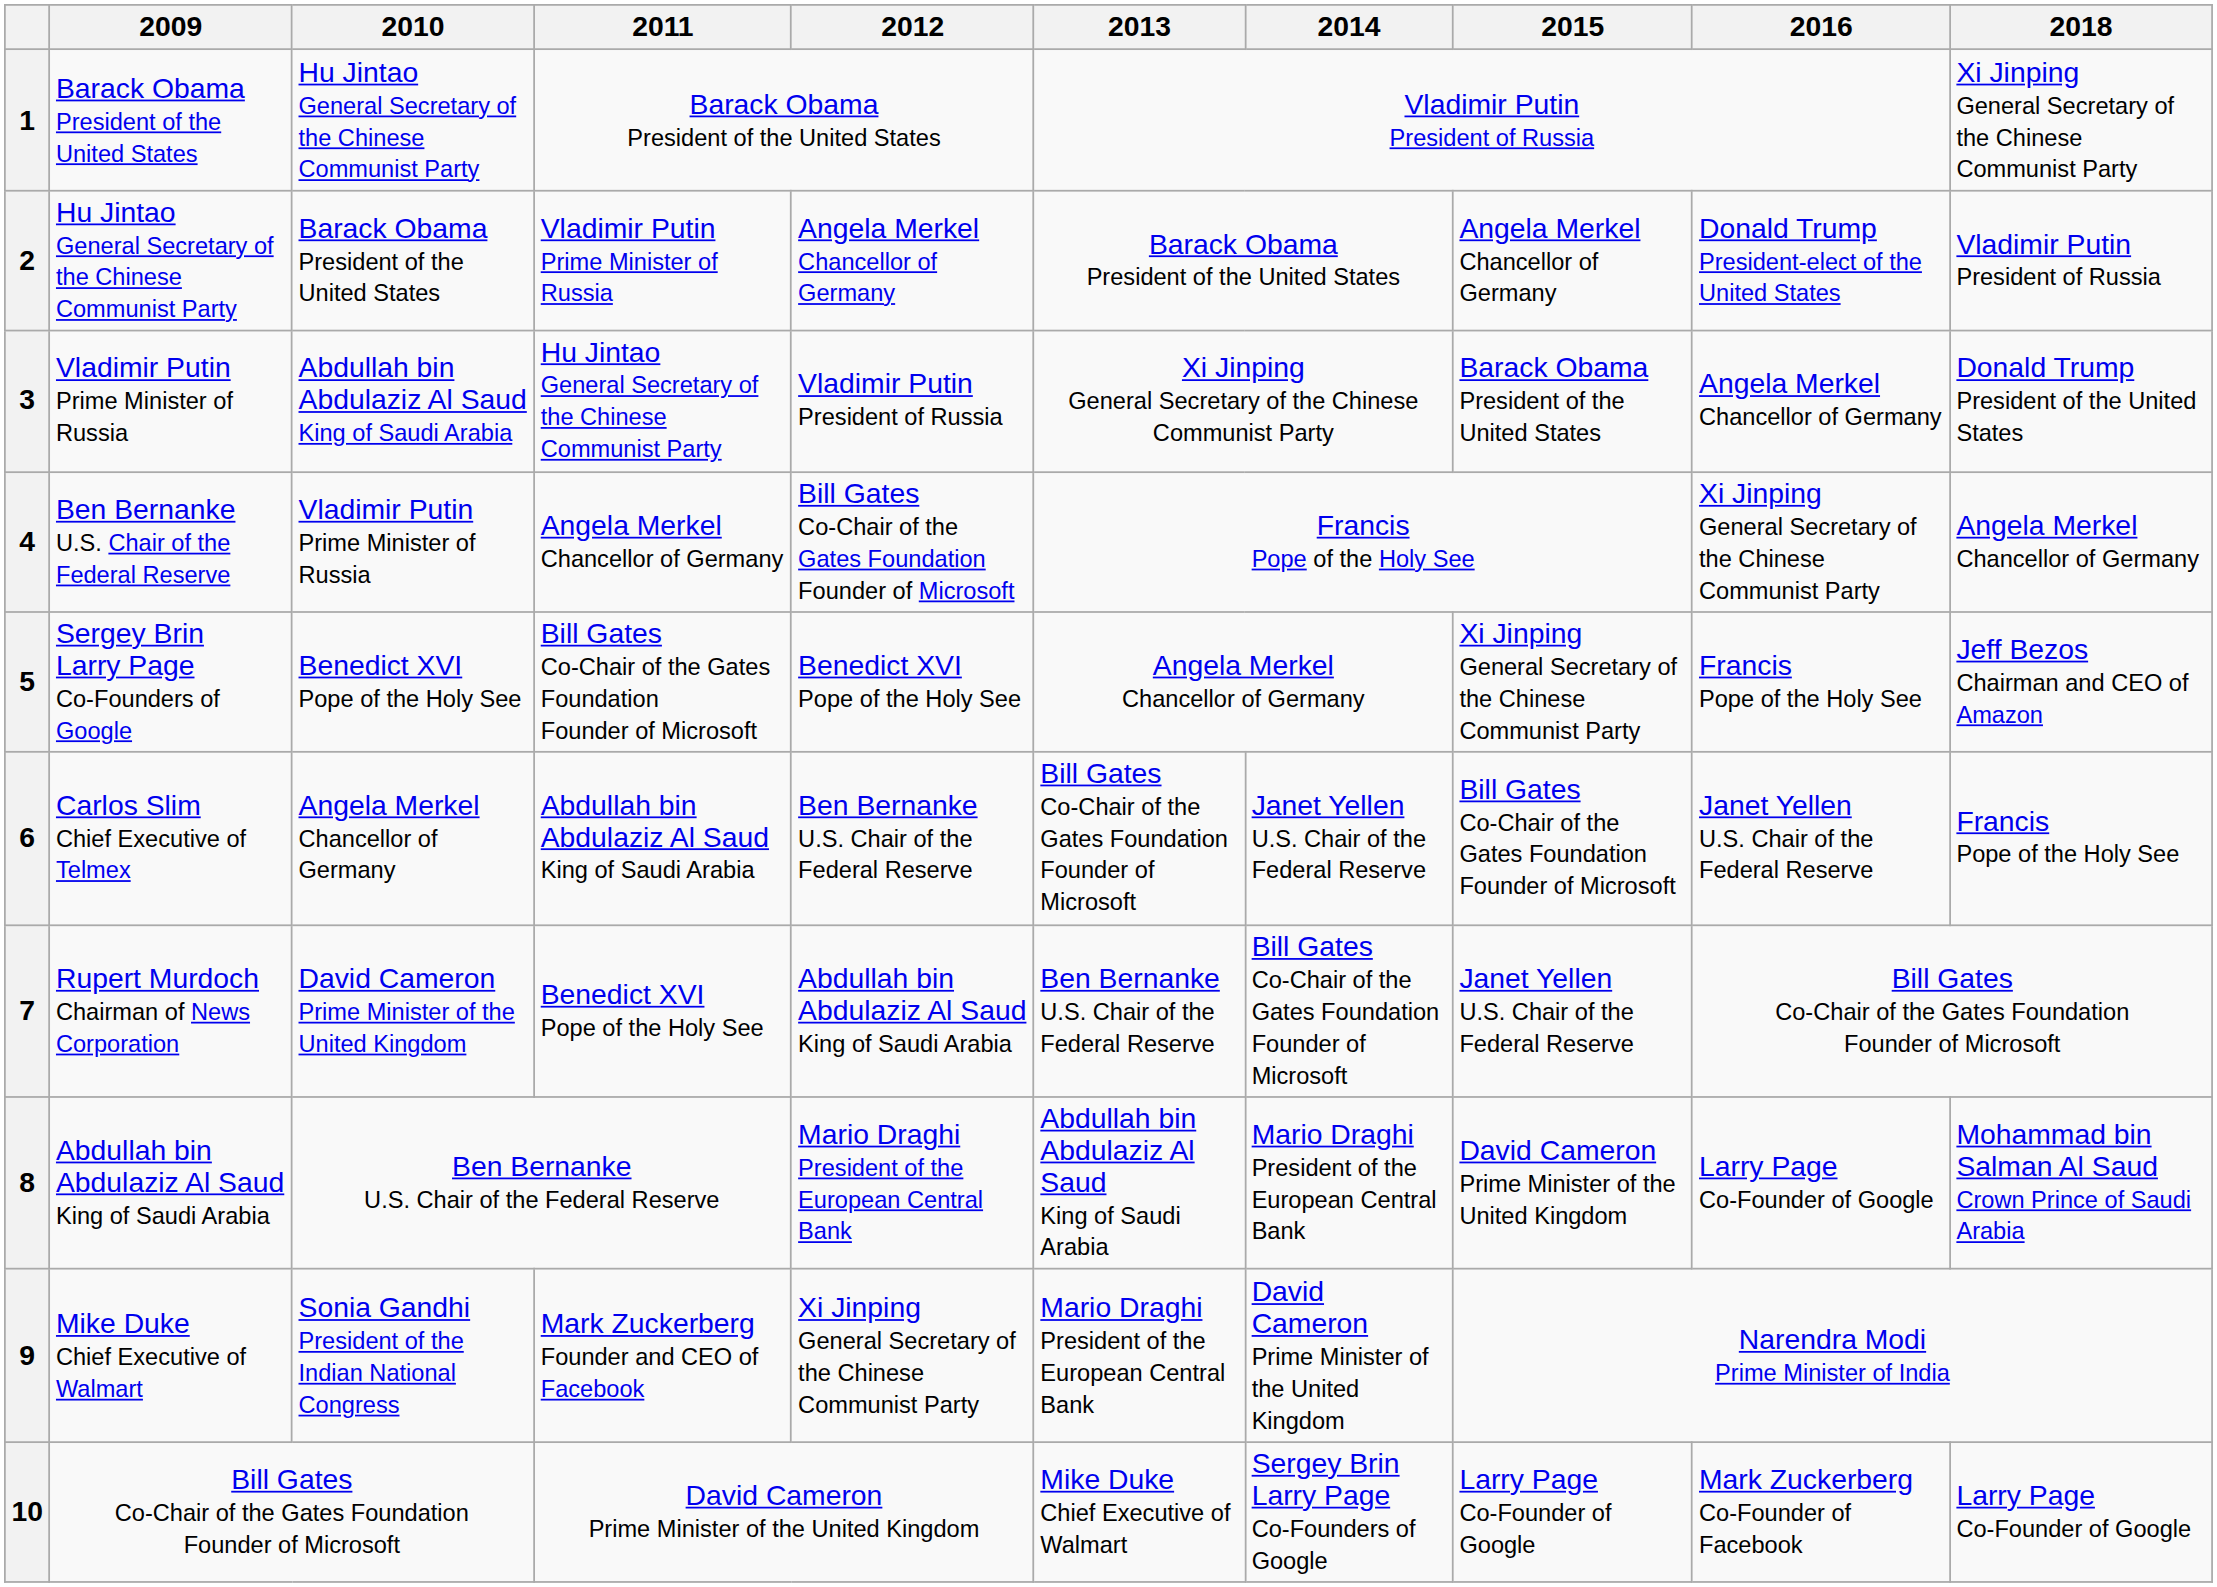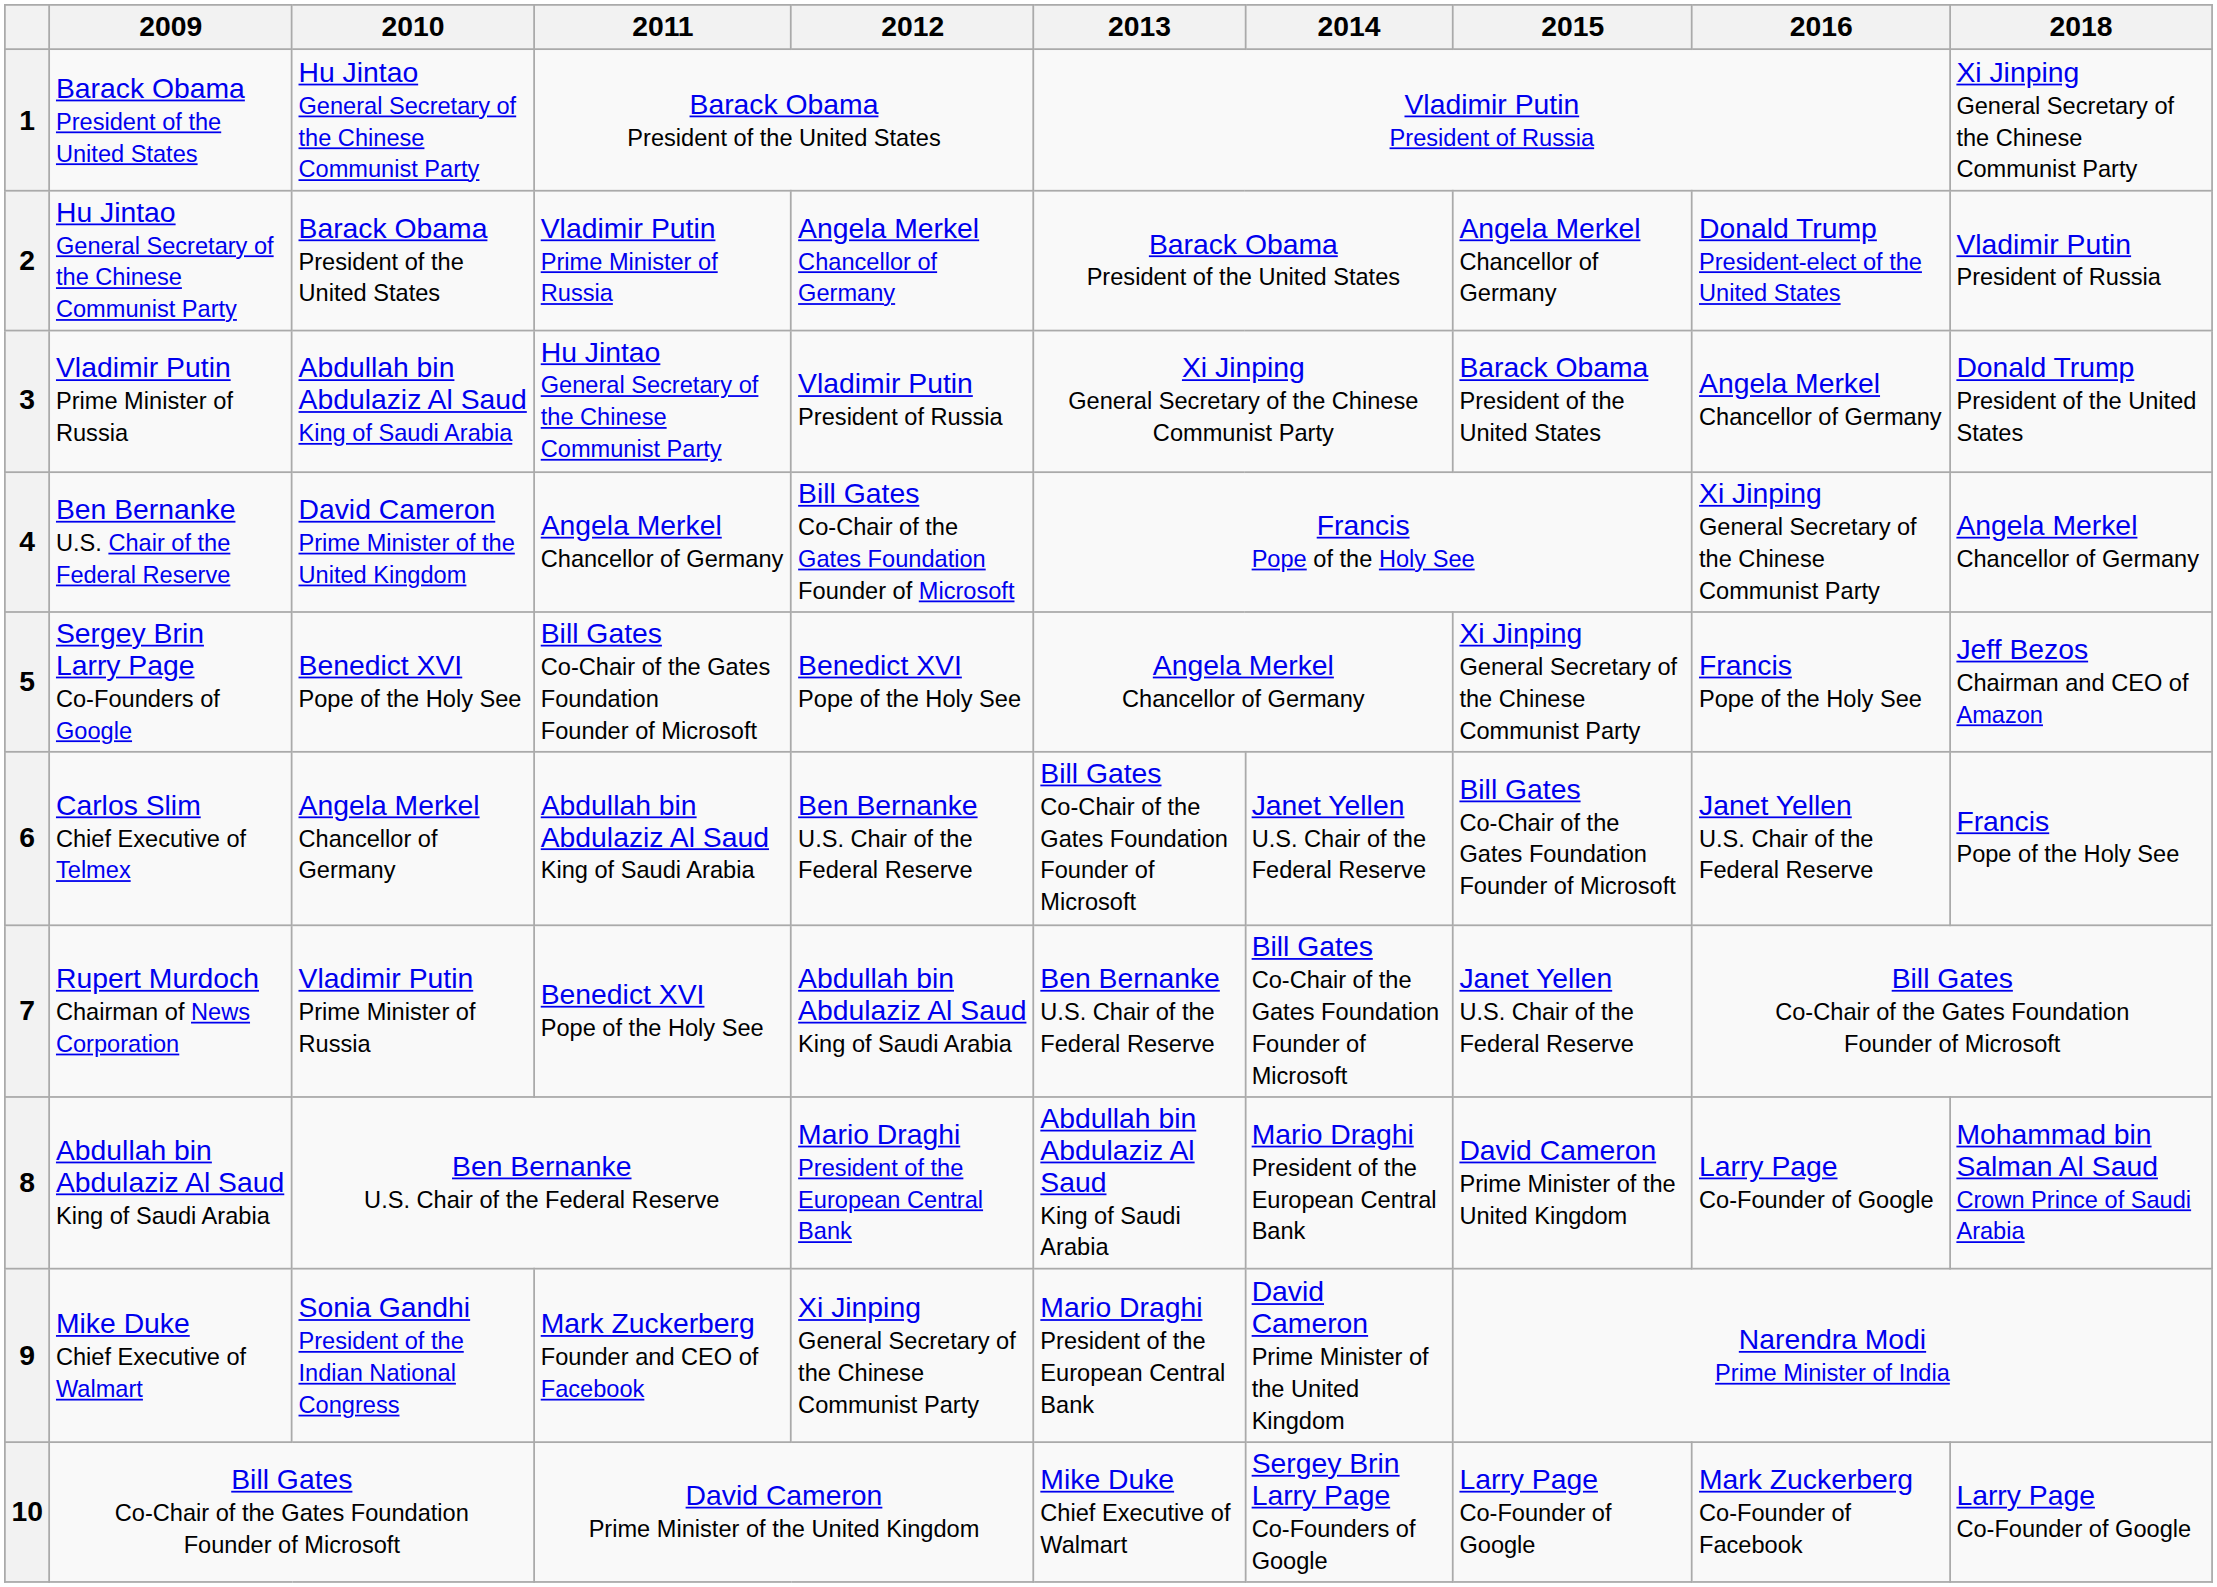(387, 541) Vladimir Putin Prime Minister of Russia -> (407, 541) David Cameron Prime Minister of the United Kingdom
(407, 1010) David Cameron Prime Minister of the United Kingdom -> (387, 1010) Vladimir Putin Prime Minister of Russia
